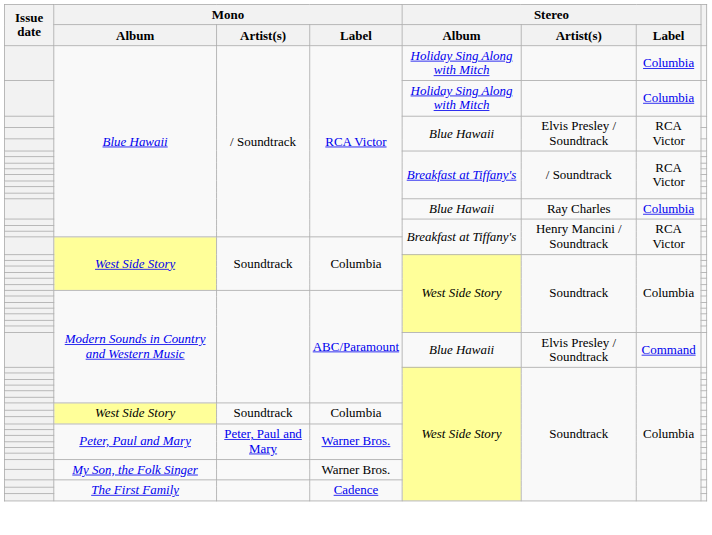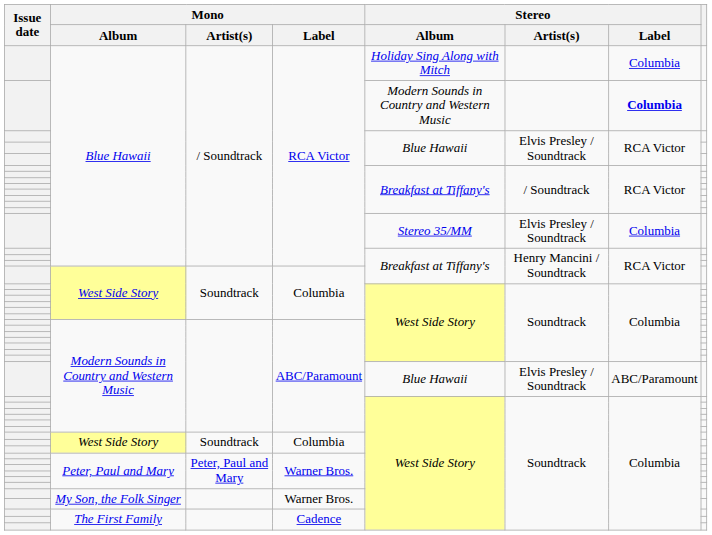(462, 98) Holiday Sing Along with Mitch -> (435, 105) Modern Sounds in Country and Western Music
(669, 98) normal -> (654, 105) bold
(462, 209) Blue Hawaii -> (435, 230) Stereo 35/MM
(579, 209) Ray Charles -> (556, 230) Elvis Presley / Soundtrack
(669, 349) Command -> (654, 378) ABC/Paramount
